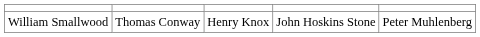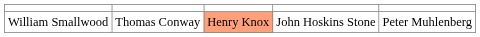(238, 22) no background -> (238, 22) lightsalmon background
